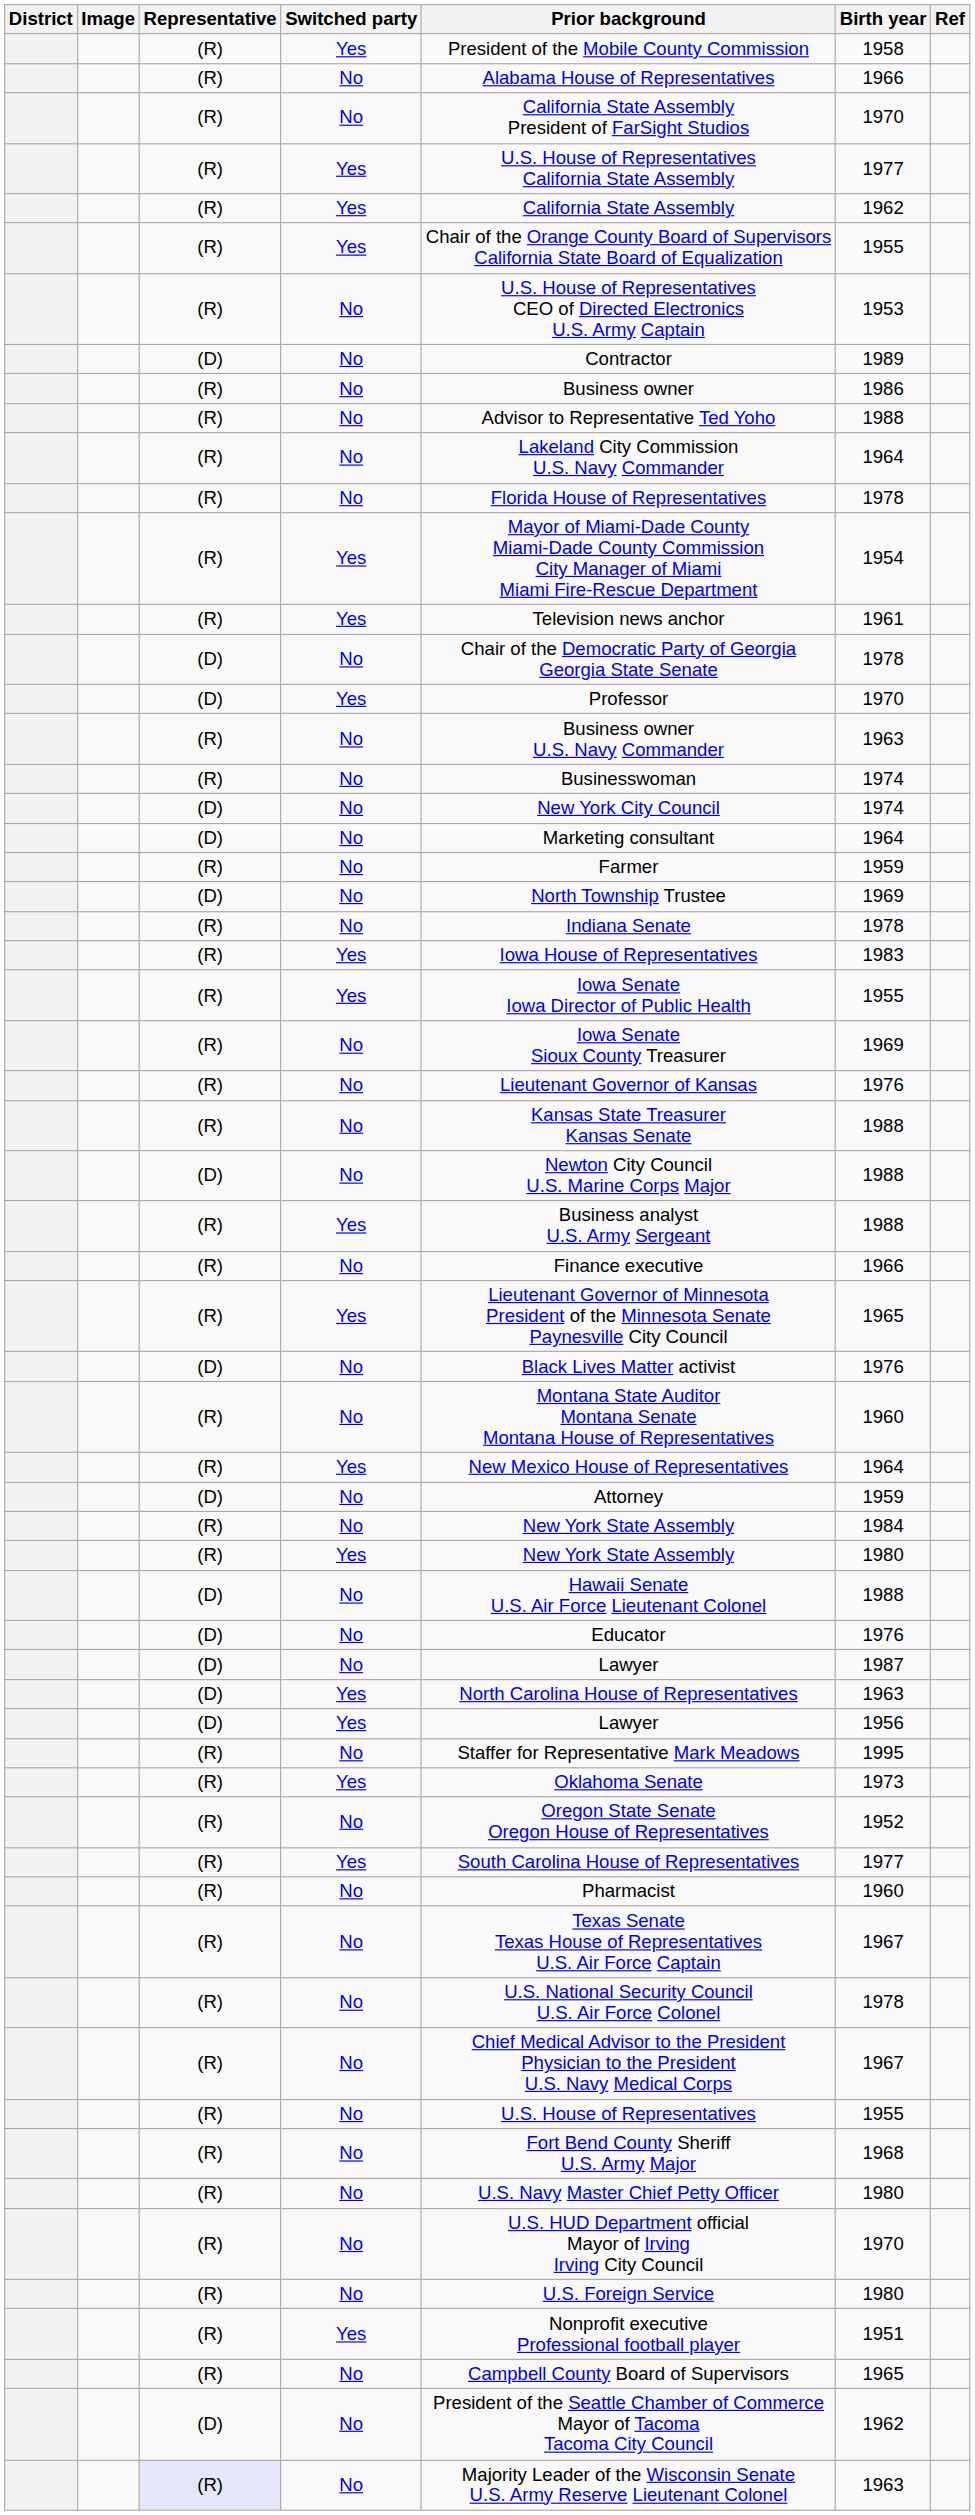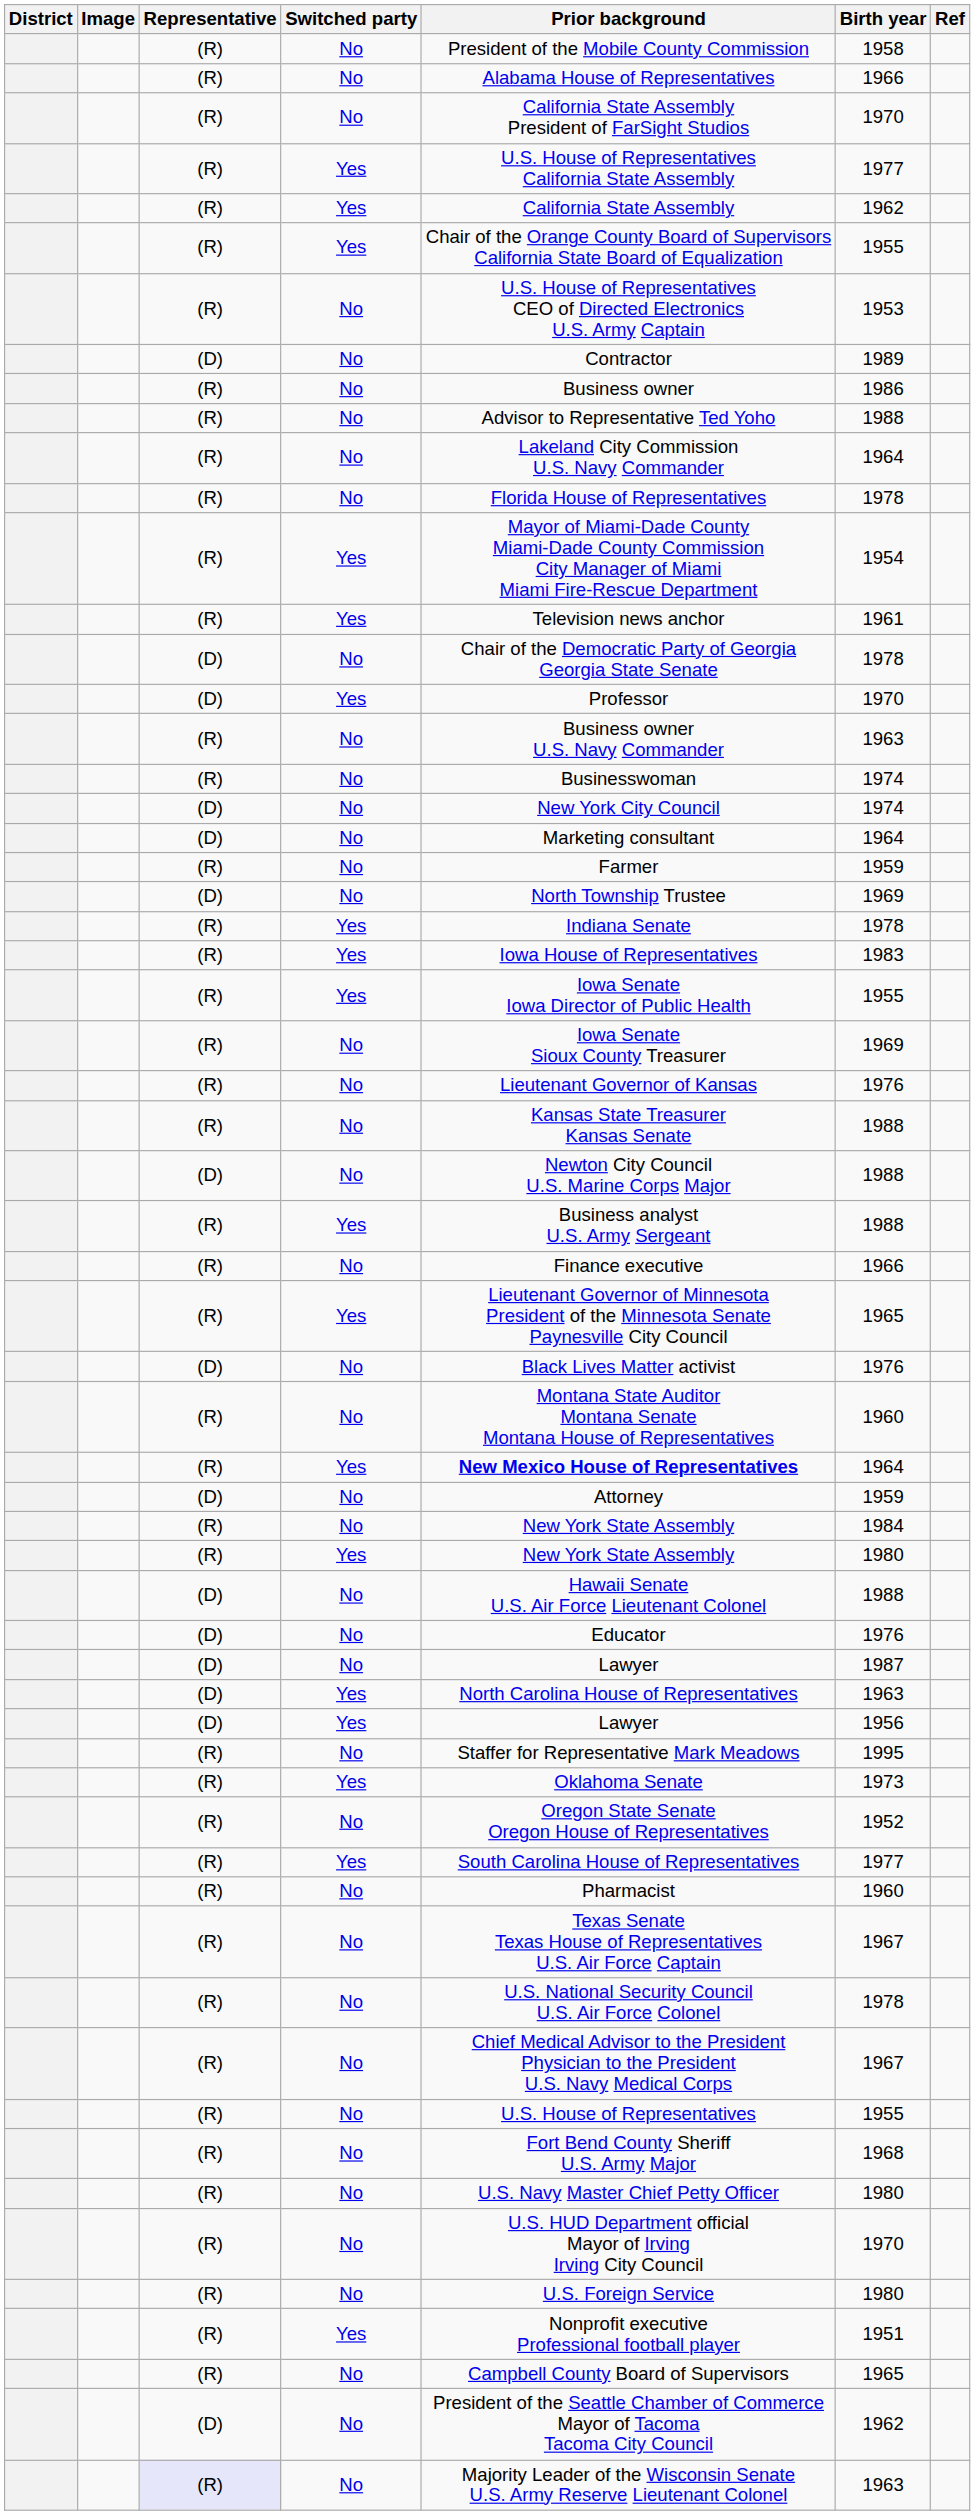(351, 48) Yes -> (351, 48) No
(351, 925) No -> (351, 925) Yes
(628, 1467) normal -> (628, 1467) bold
